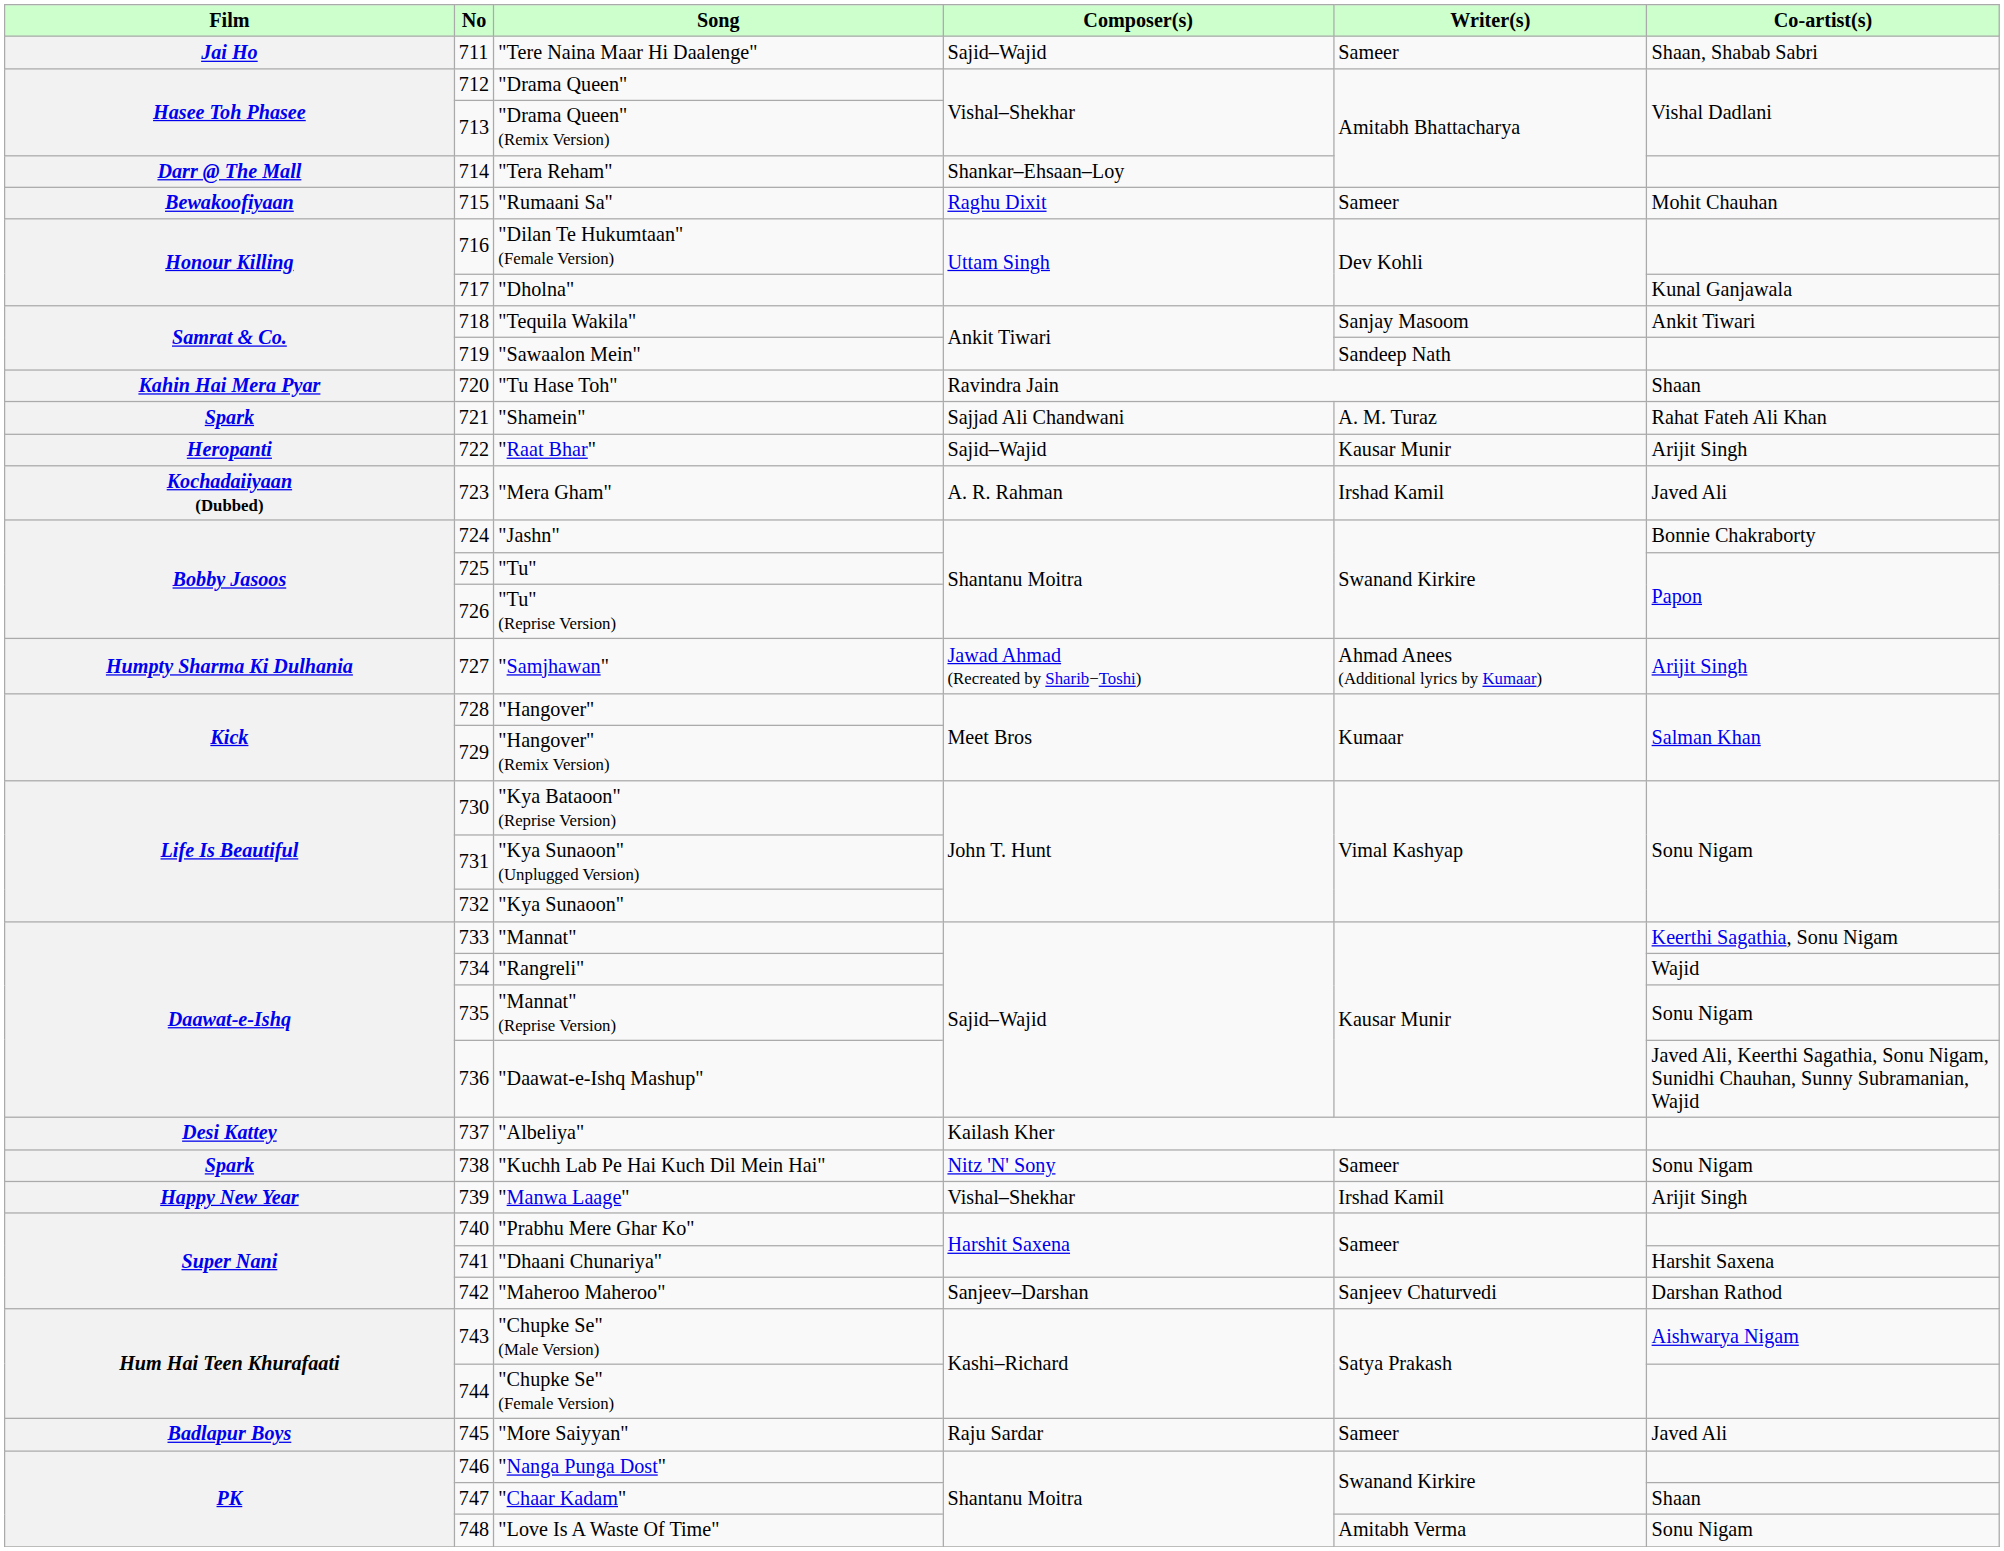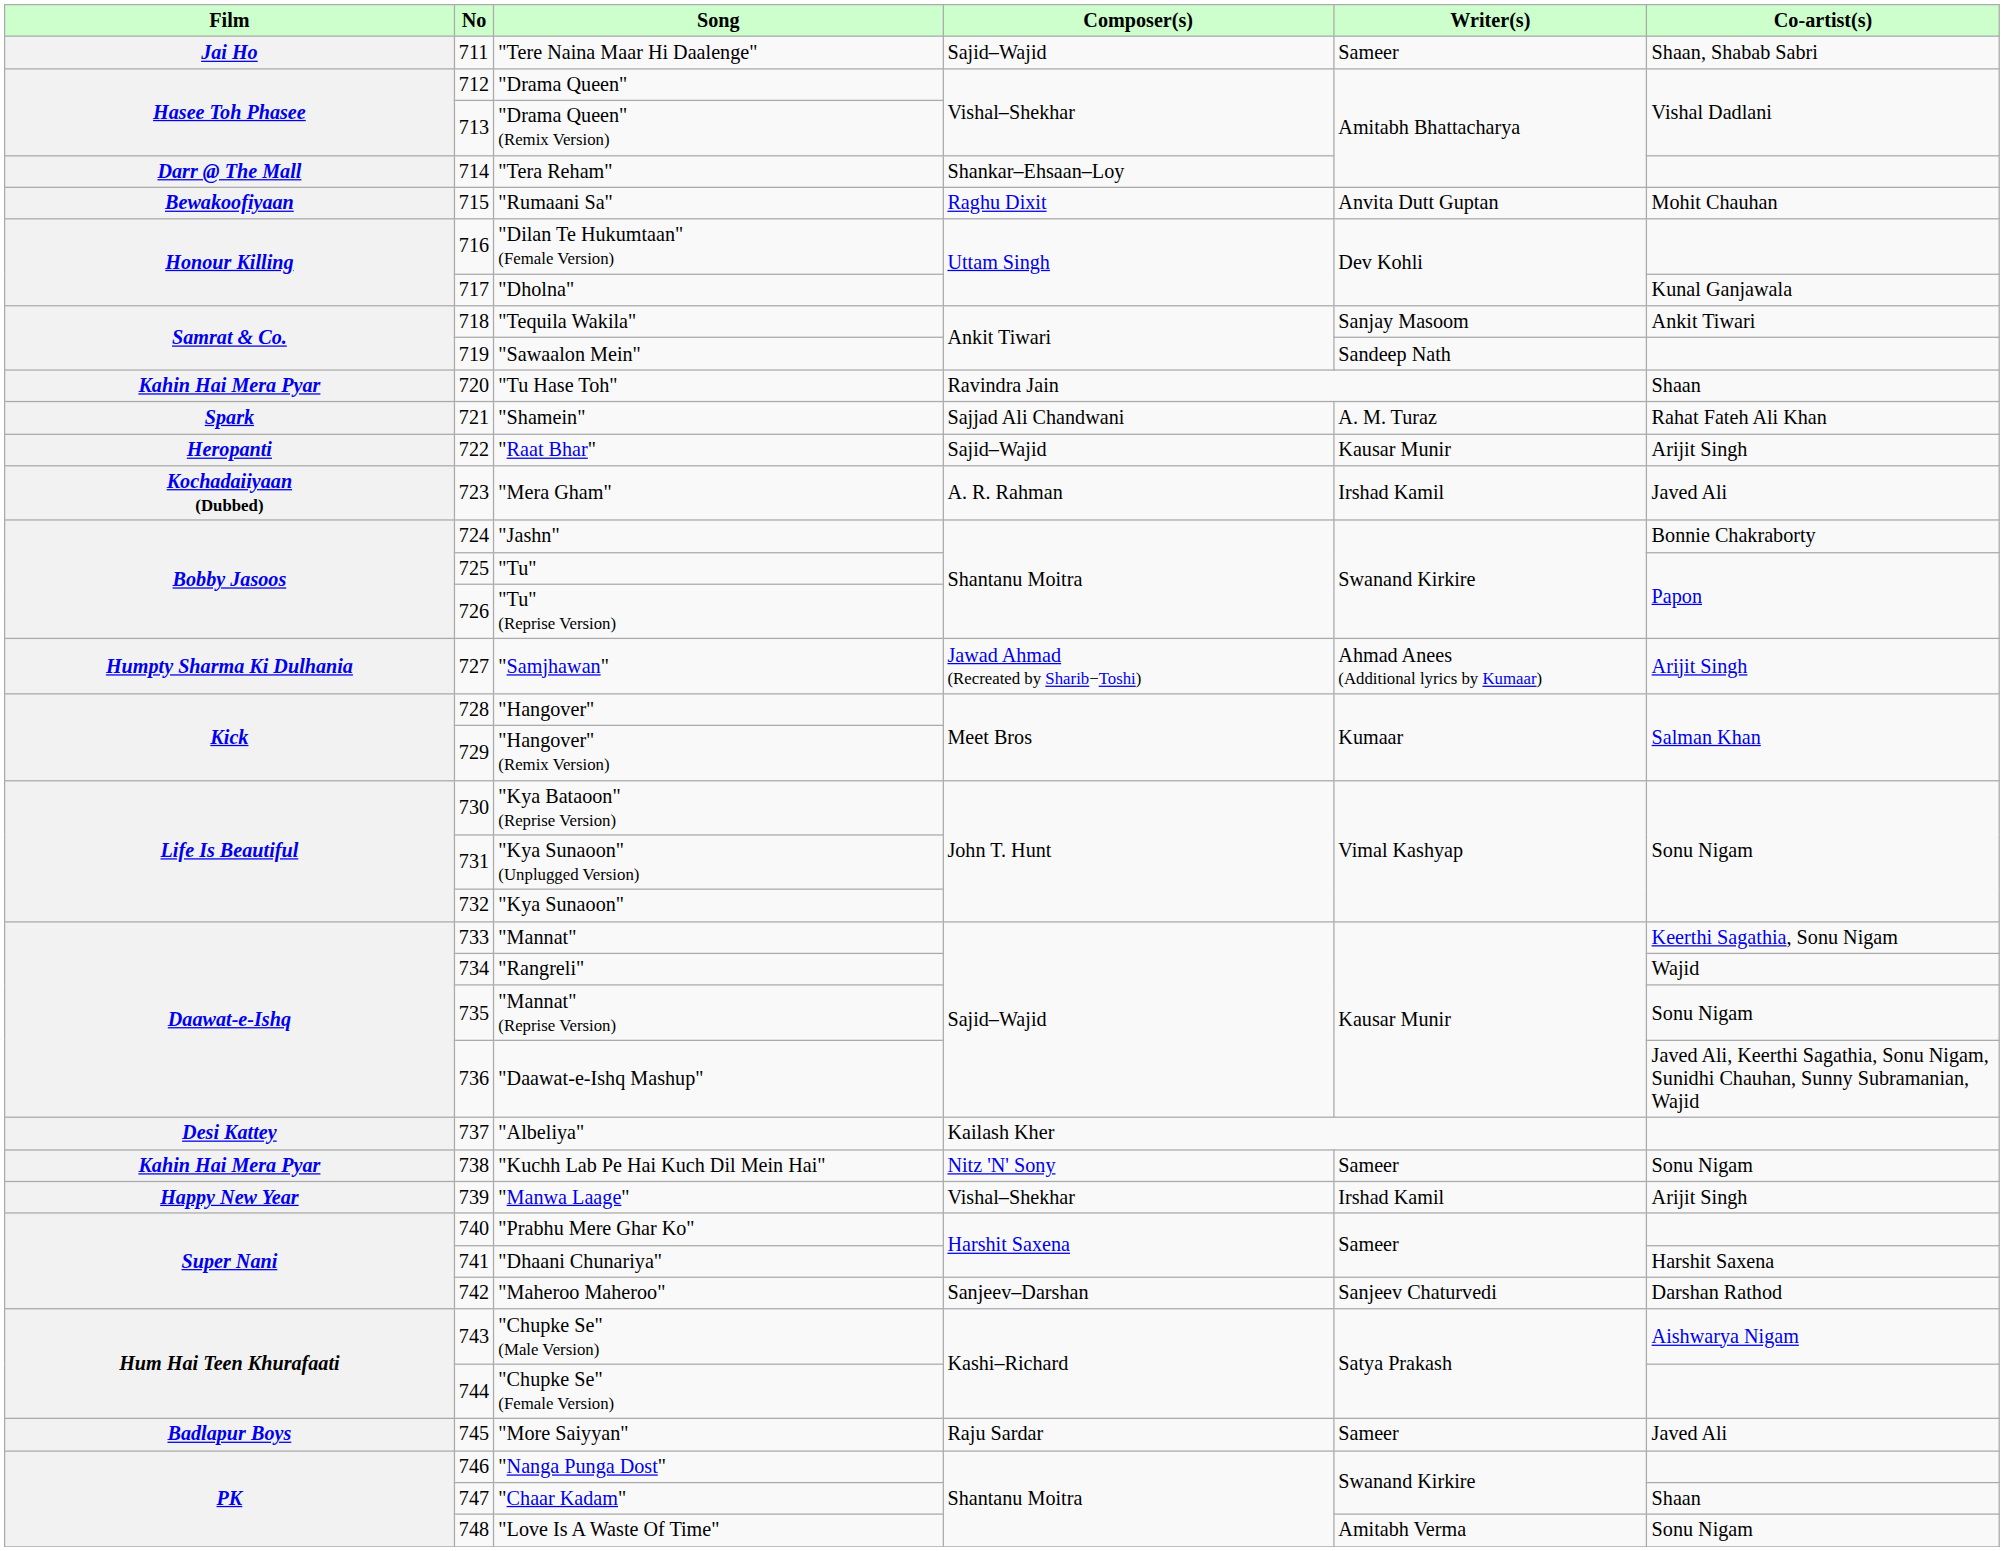(1369, 203) Sameer -> (1418, 203) Anvita Dutt Guptan
(229, 1165) Spark -> (229, 1165) Kahin Hai Mera Pyar
